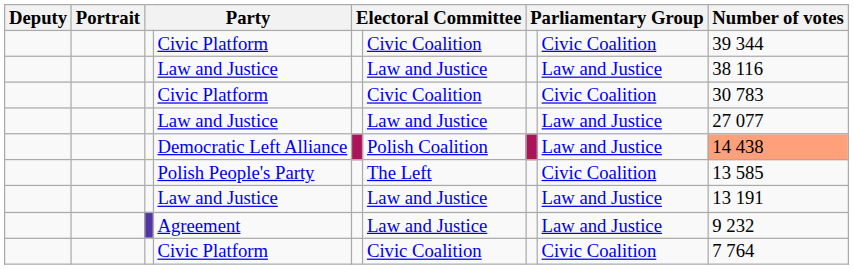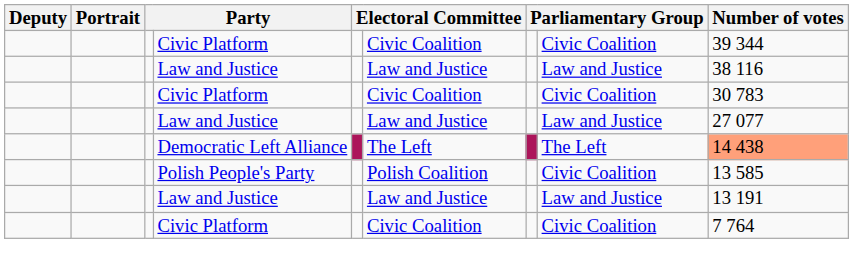(427, 147) Polish Coalition -> (399, 147) The Left
(602, 147) Law and Justice -> (574, 147) The Left
(399, 173) The Left -> (427, 173) Polish Coalition
- row: (38, 225)
